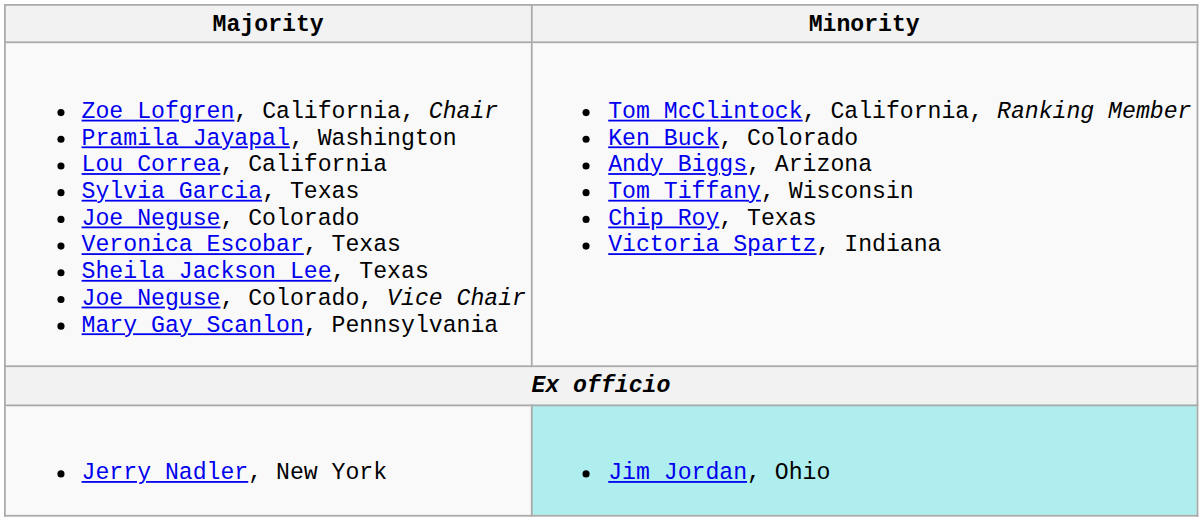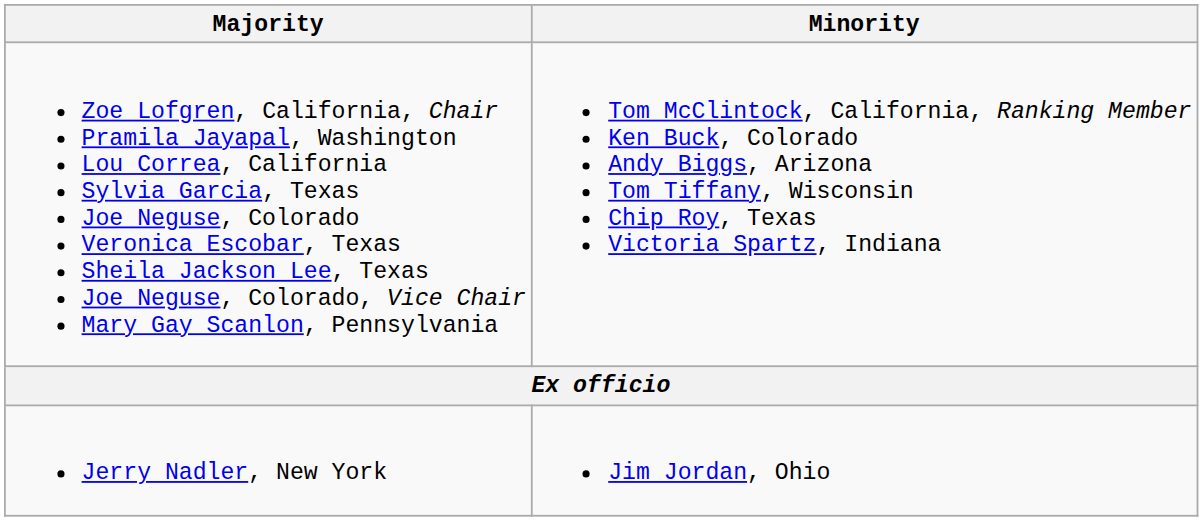(864, 473) paleturquoise background -> (864, 473) no background
